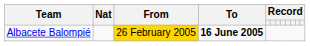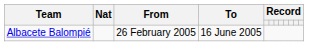(156, 33) gold background -> (156, 33) no background
(232, 33) bold -> (231, 33) normal
